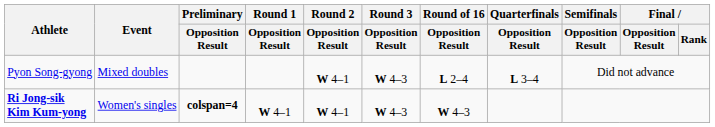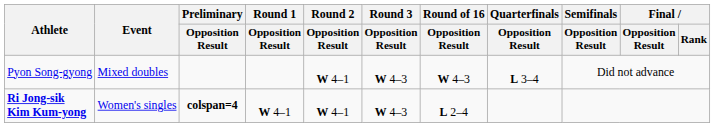(454, 79) L 2–4 -> (454, 79) W 4–3
(454, 113) W 4–3 -> (454, 113) L 2–4
